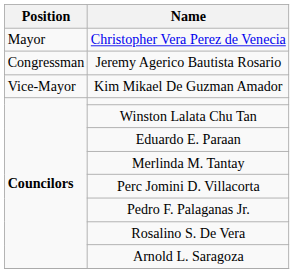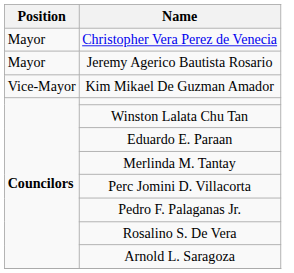(46, 63) Congressman -> (26, 63) Mayor
